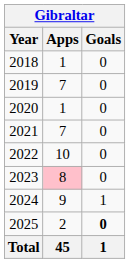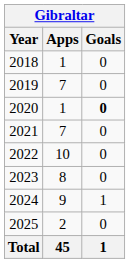(103, 108) normal -> (103, 108) bold
(63, 177) pink background -> (63, 177) no background
(103, 223) bold -> (103, 223) normal
